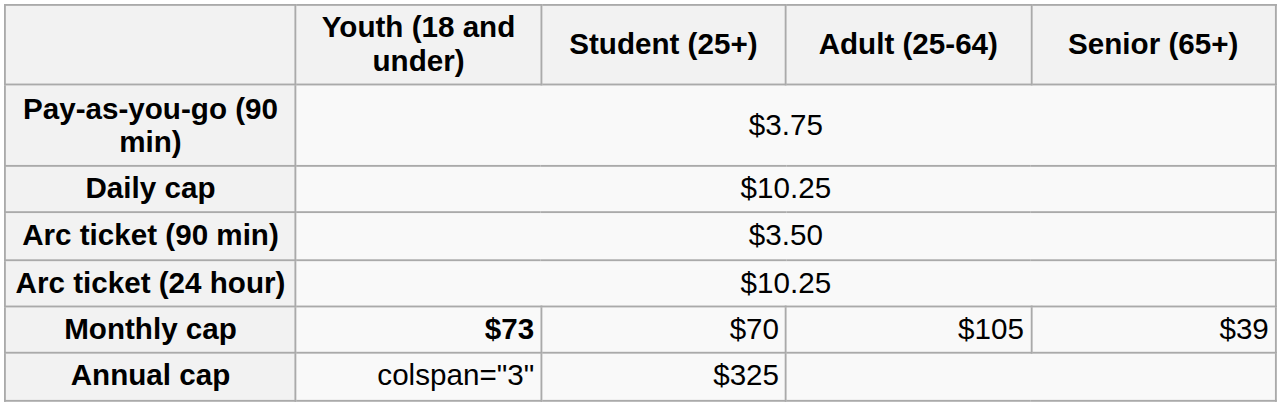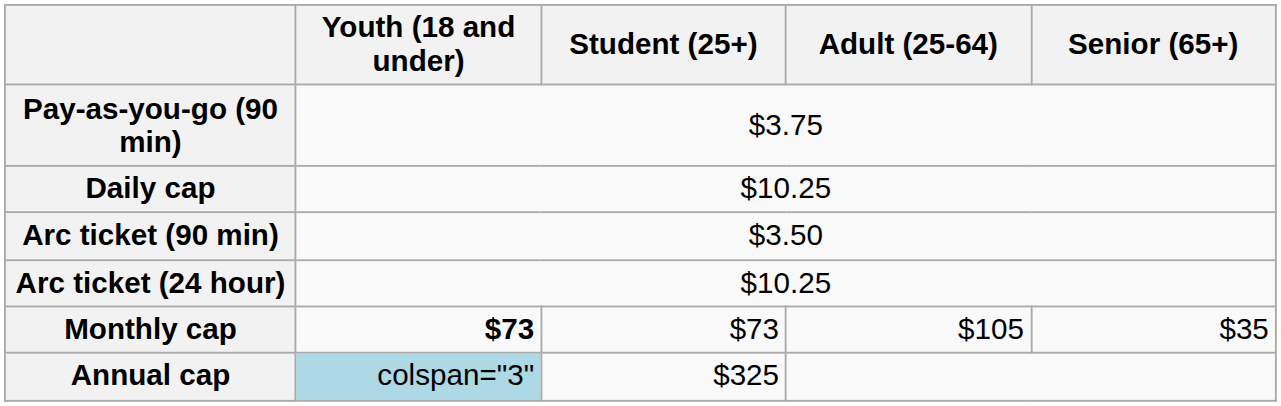(754, 329) $70 -> (754, 329) $73
(1244, 329) $39 -> (1244, 329) $35
(456, 376) no background -> (456, 376) lightblue background
